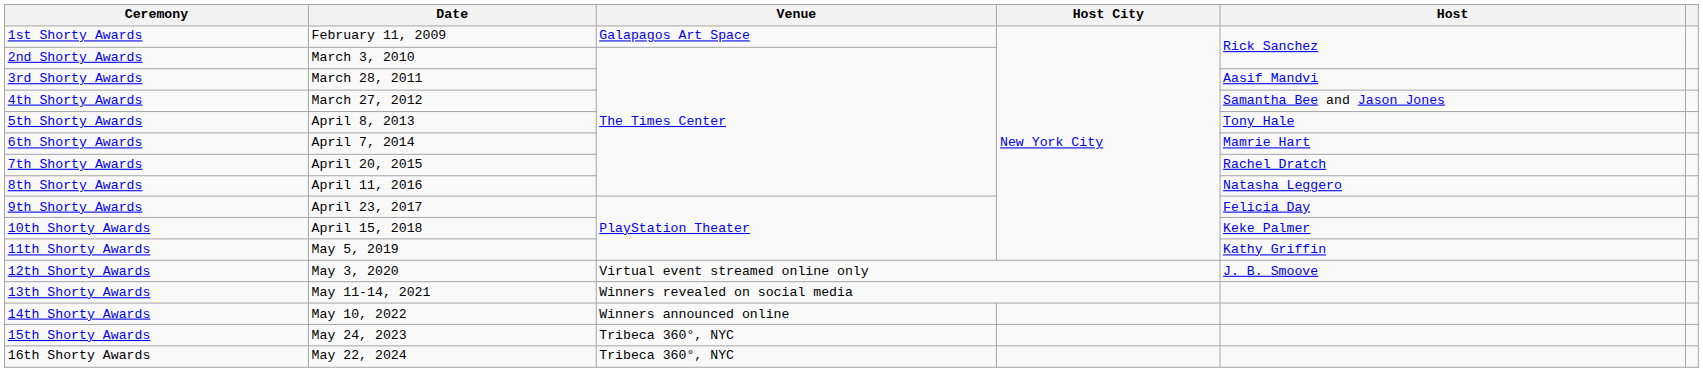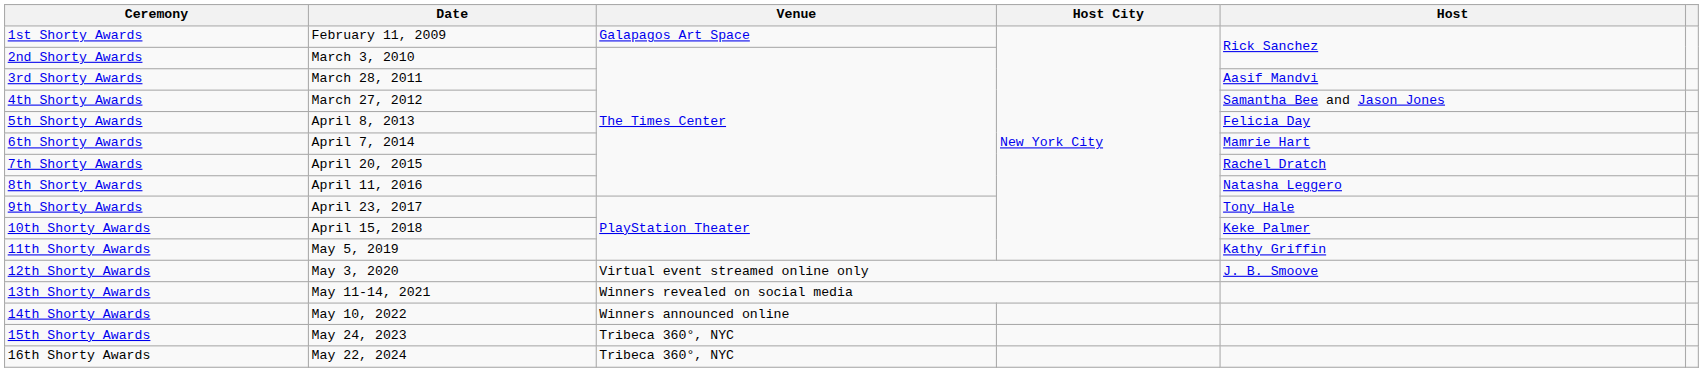(1259, 122) Tony Hale -> (1267, 122) Felicia Day
(1267, 208) Felicia Day -> (1259, 208) Tony Hale
